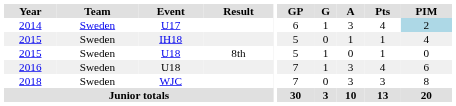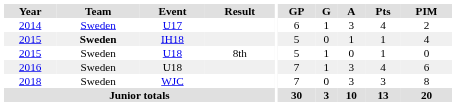(426, 25) lightblue background -> (427, 25) no background
(97, 39) normal -> (98, 39) bold
